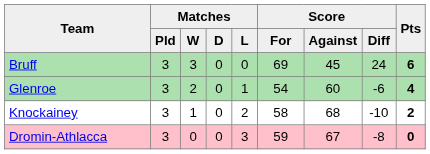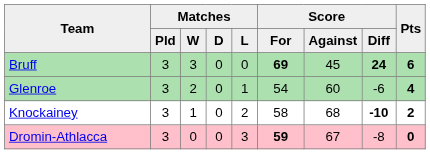(281, 64) normal -> (281, 64) bold
(379, 64) normal -> (379, 64) bold
(379, 112) normal -> (379, 112) bold
(281, 136) normal -> (281, 136) bold
